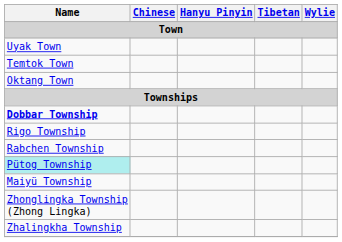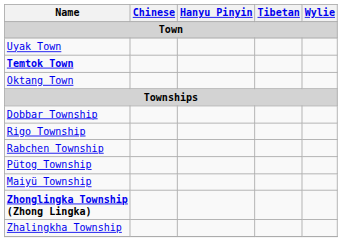(40, 63) normal -> (40, 63) bold
(52, 114) bold -> (52, 114) normal
(49, 165) paleturquoise background -> (49, 165) no background
(67, 205) normal -> (67, 205) bold
